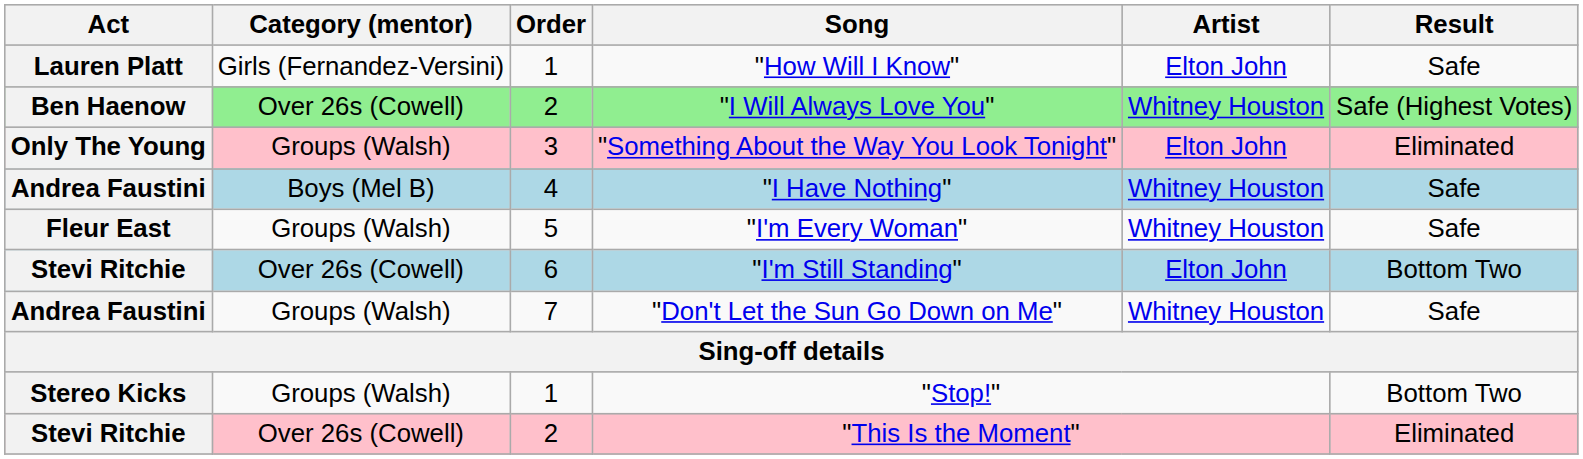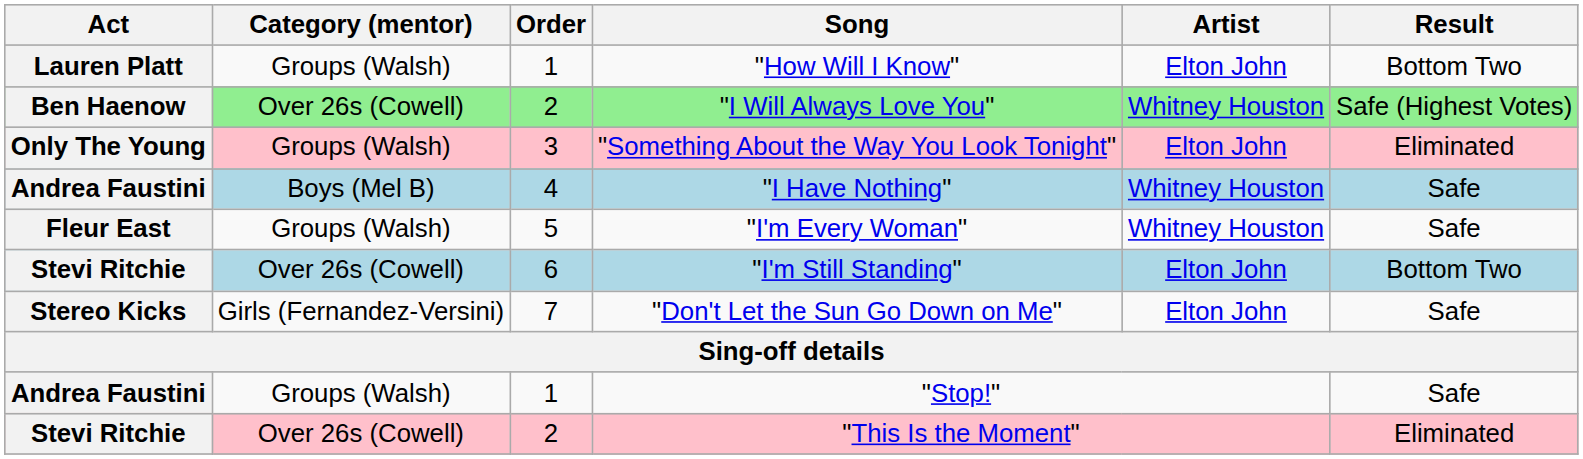(361, 65) Girls (Fernandez-Versini) -> (361, 65) Groups (Walsh)
(1454, 65) Safe -> (1454, 65) Bottom Two
(108, 310) Andrea Faustini -> (108, 310) Stereo Kicks
(361, 310) Groups (Walsh) -> (361, 310) Girls (Fernandez-Versini)
(1226, 310) Whitney Houston -> (1226, 310) Elton John
(108, 392) Stereo Kicks -> (108, 392) Andrea Faustini
(1454, 392) Bottom Two -> (1454, 392) Safe
